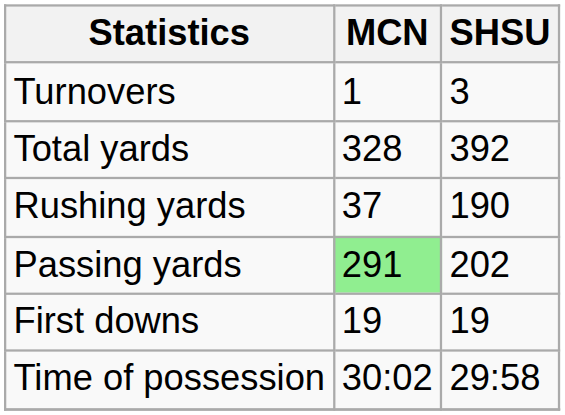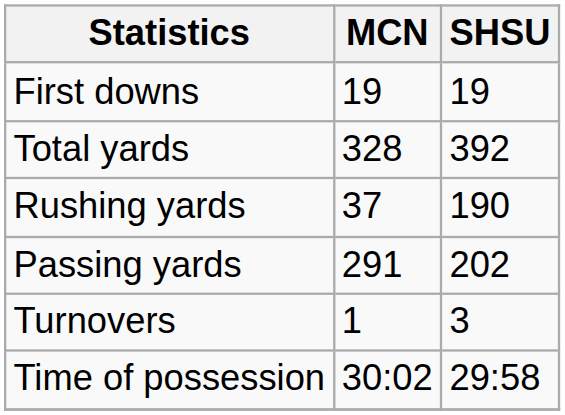rows swapped: (106, 321) <-> (95, 91)
(372, 264) lightgreen background -> (372, 264) no background
